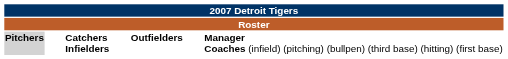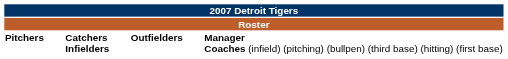(24, 38) lightgrey background -> (24, 38) no background
